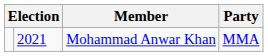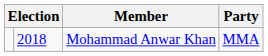(32, 39) 2021 -> (32, 39) 2018
